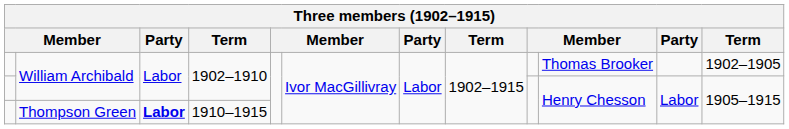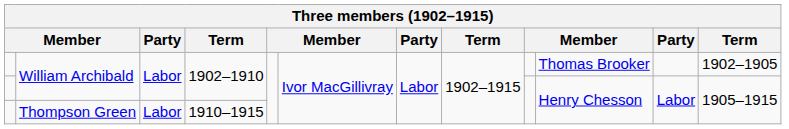(164, 111) bold -> (162, 111) normal
